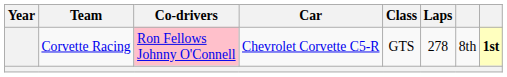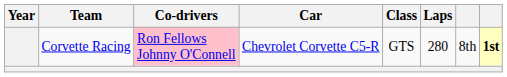(438, 46) 278 -> (438, 46) 280
